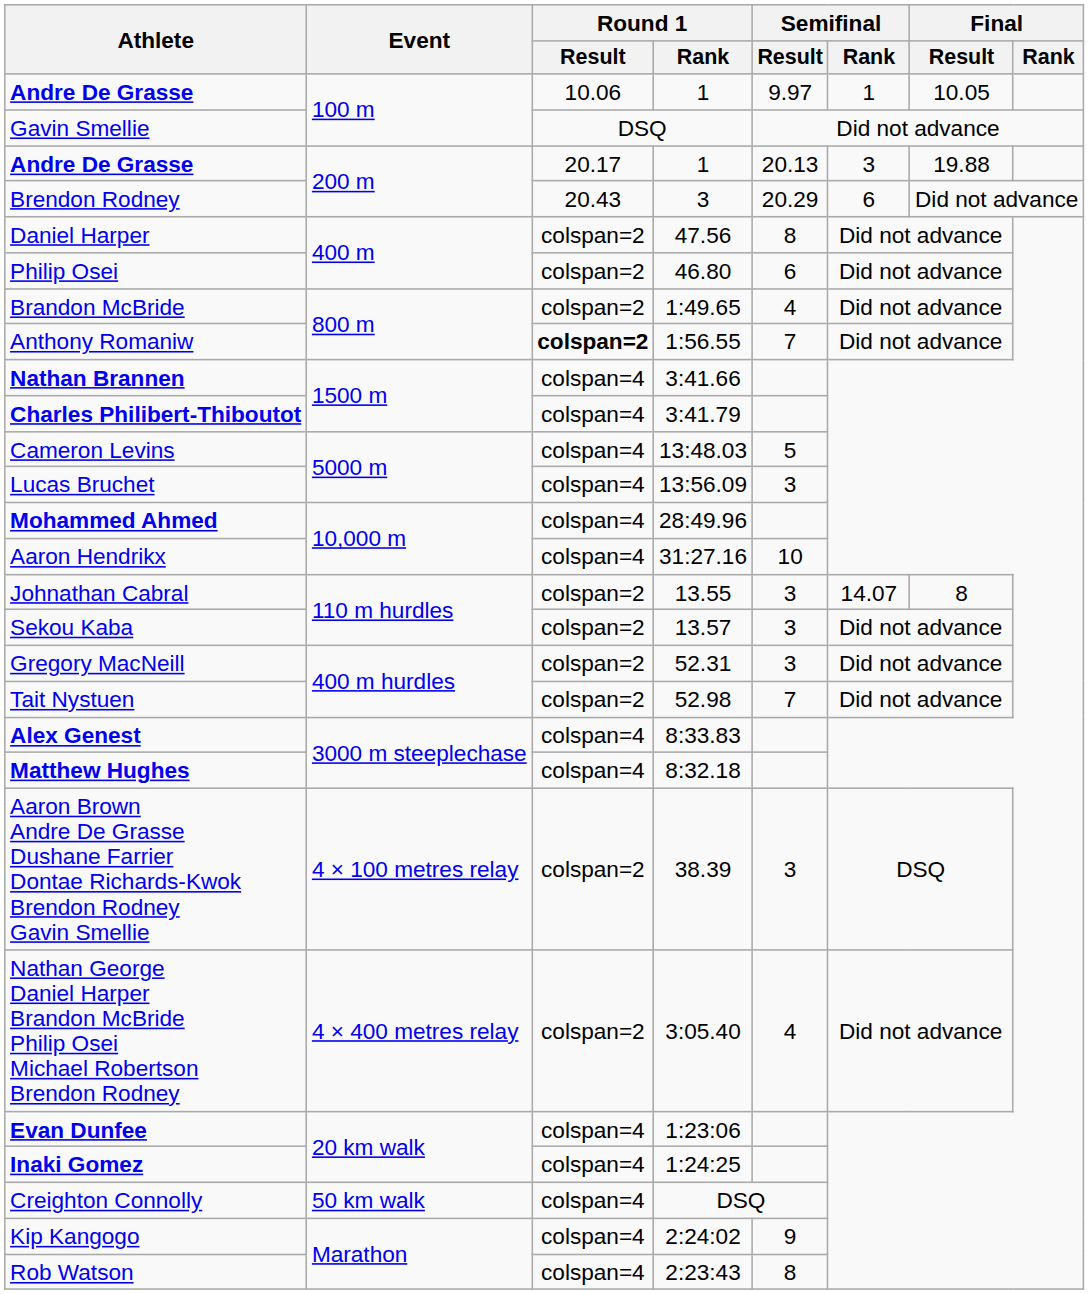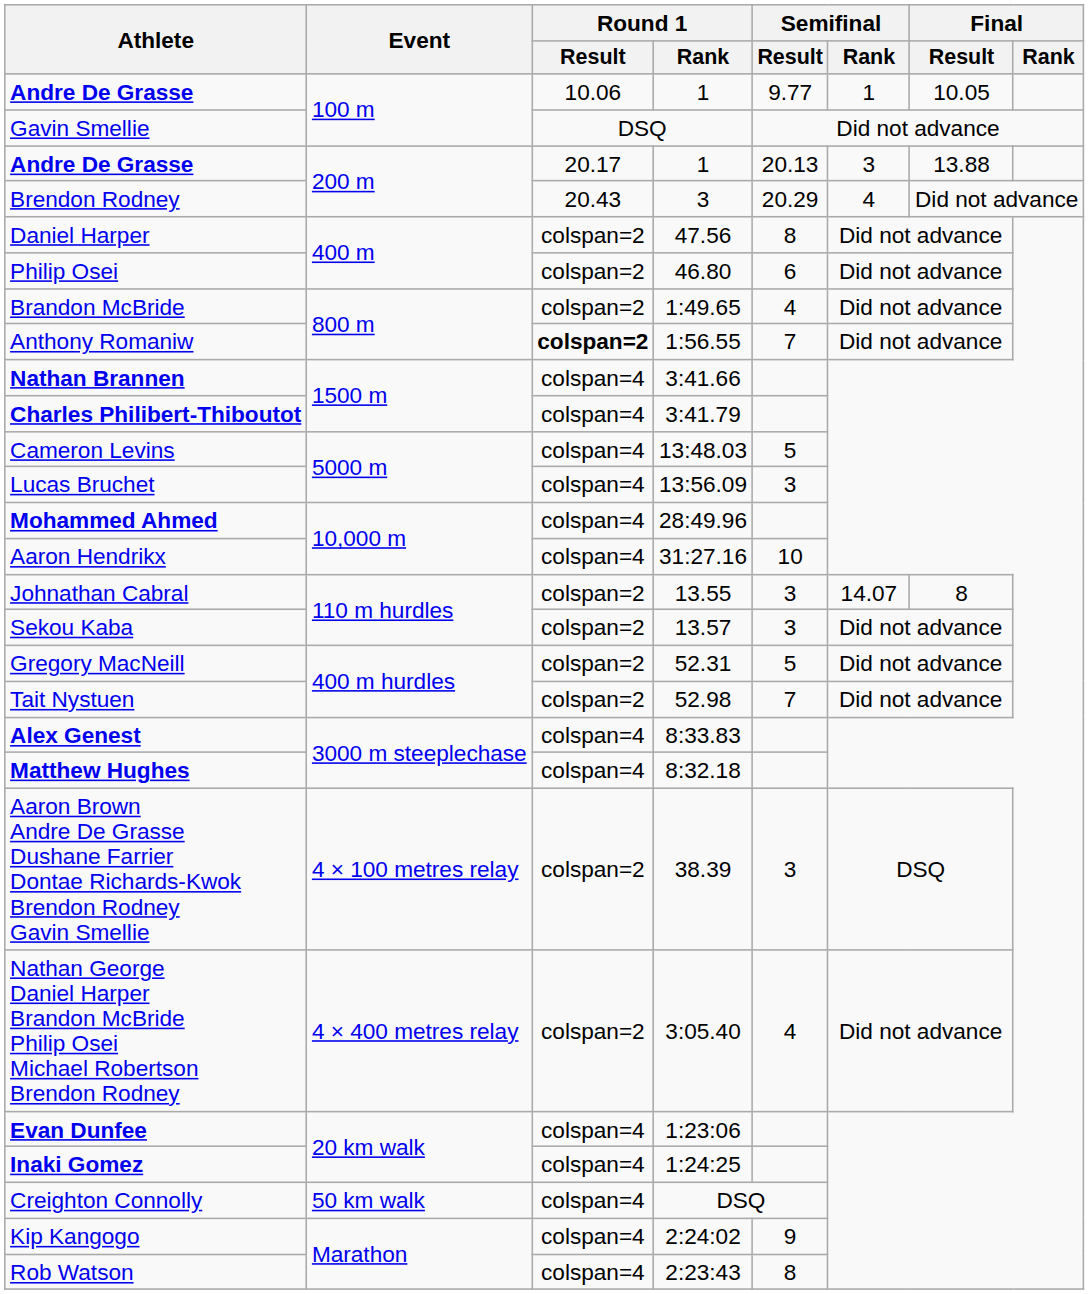(790, 92) 9.97 -> (790, 92) 9.77
(962, 164) 19.88 -> (962, 164) 13.88
(869, 200) 6 -> (869, 200) 4
(790, 664) 3 -> (790, 664) 5
